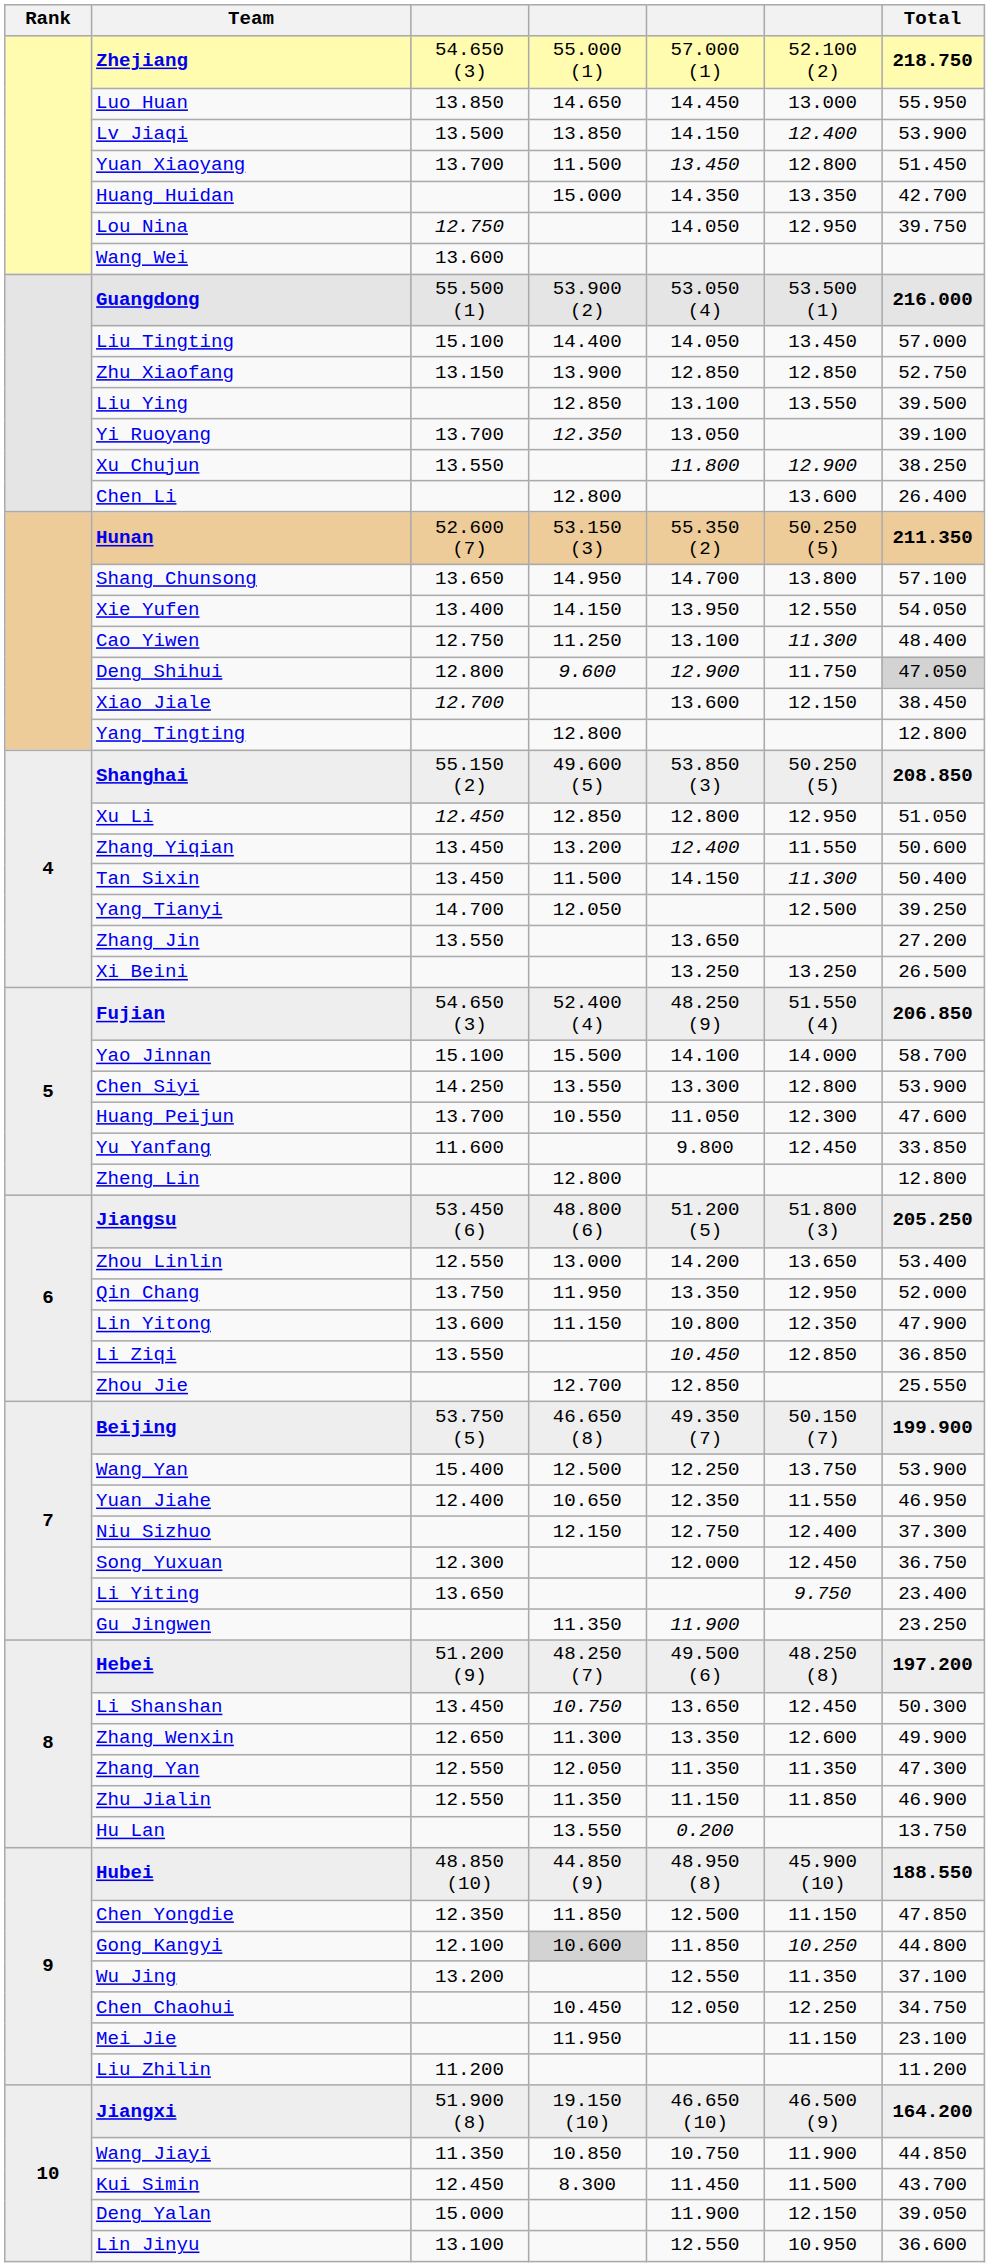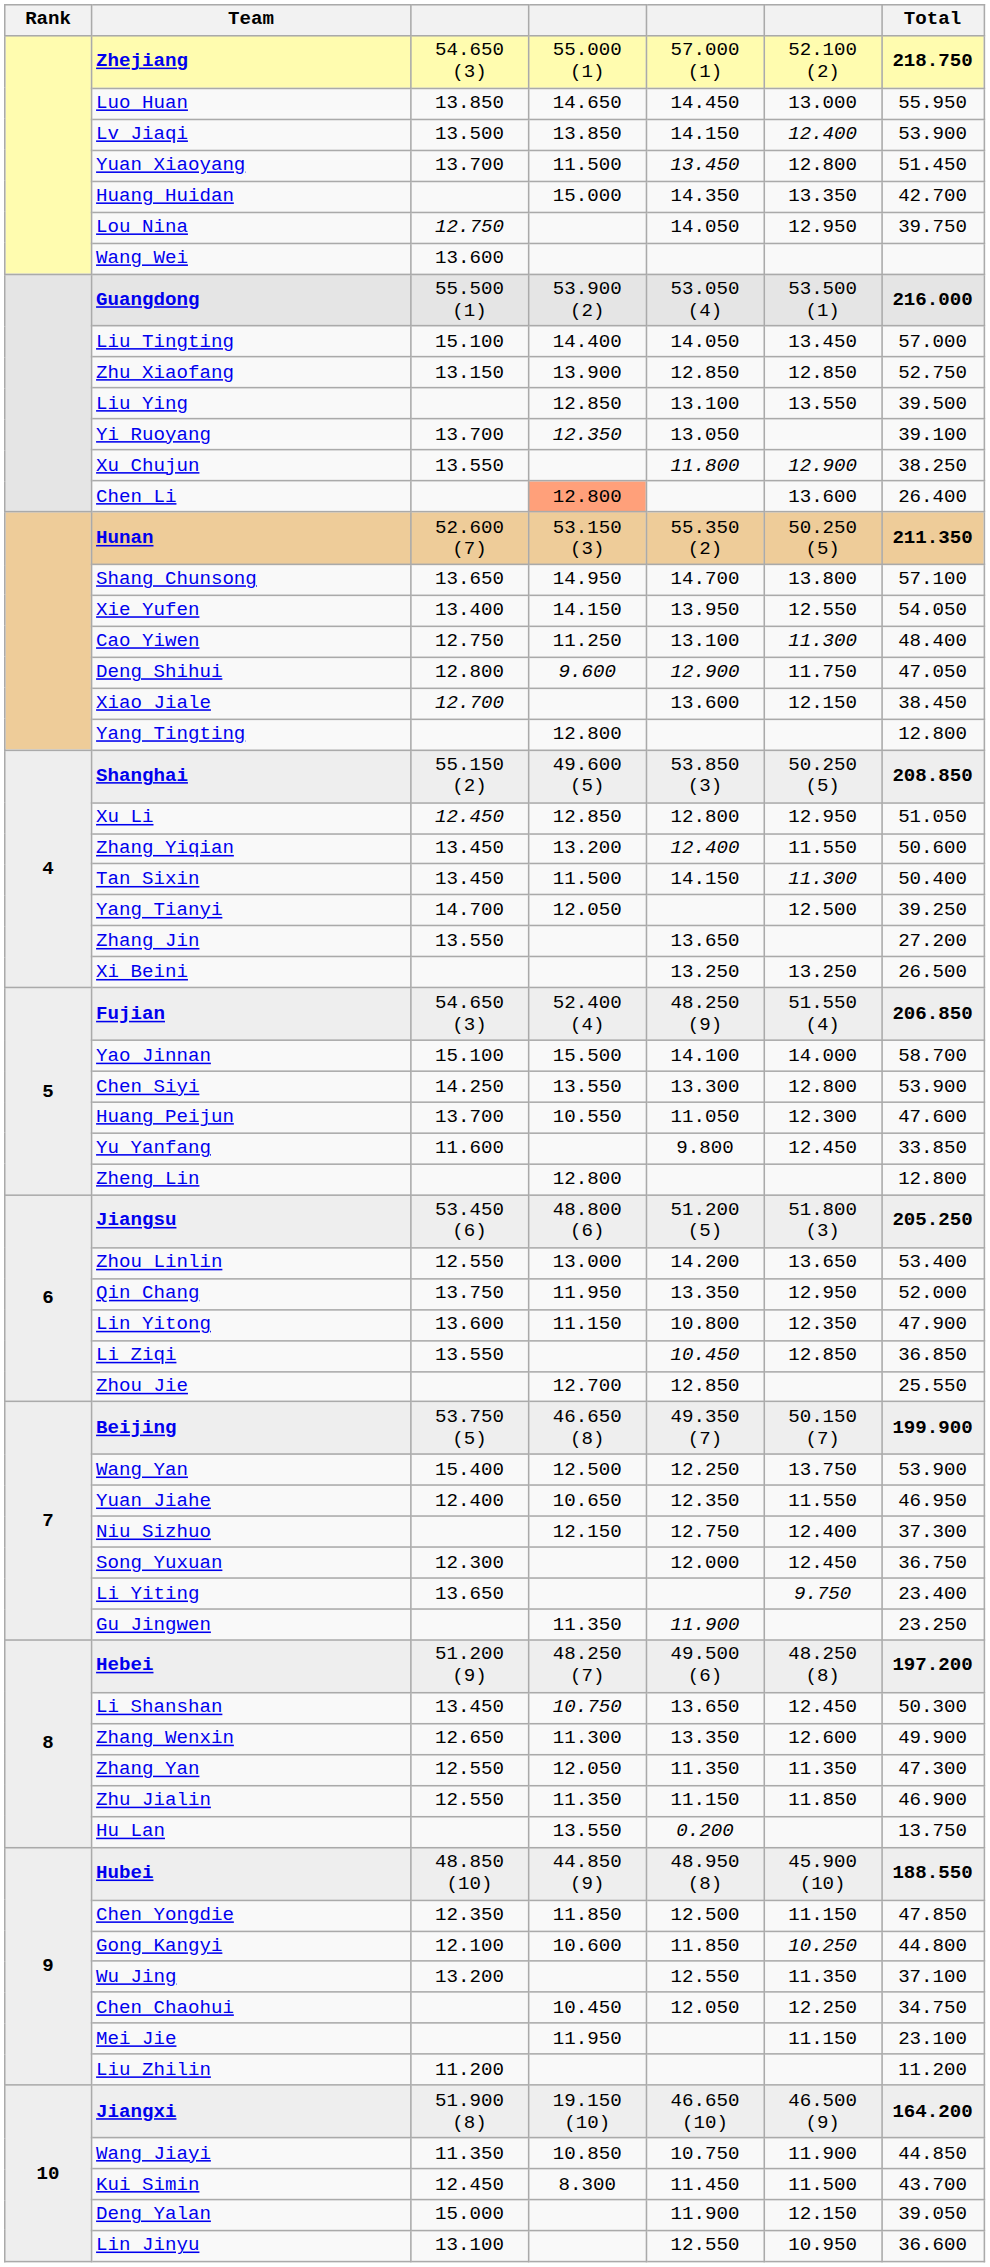(587, 497) no background -> (587, 497) lightsalmon background
(933, 673) lightgrey background -> (933, 673) no background
(587, 1946) lightgrey background -> (587, 1946) no background
